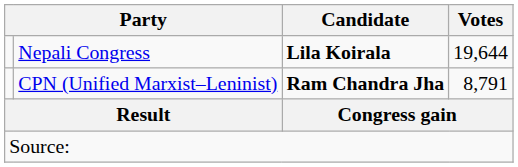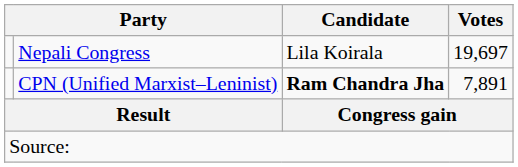(339, 51) bold -> (335, 51) normal
(481, 51) 19,644 -> (481, 51) 19,697
(486, 83) 8,791 -> (486, 83) 7,891
